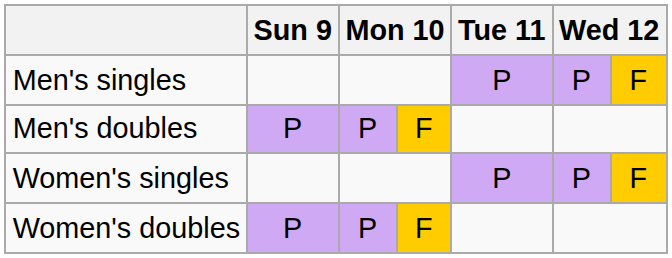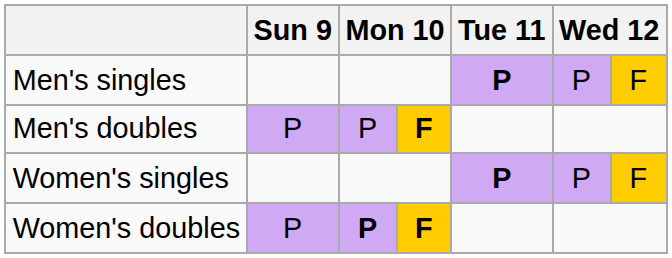(502, 79) normal -> (502, 79) bold
(424, 129) normal -> (424, 129) bold
(502, 178) normal -> (502, 178) bold
(368, 228) normal -> (368, 228) bold
(424, 228) normal -> (424, 228) bold
